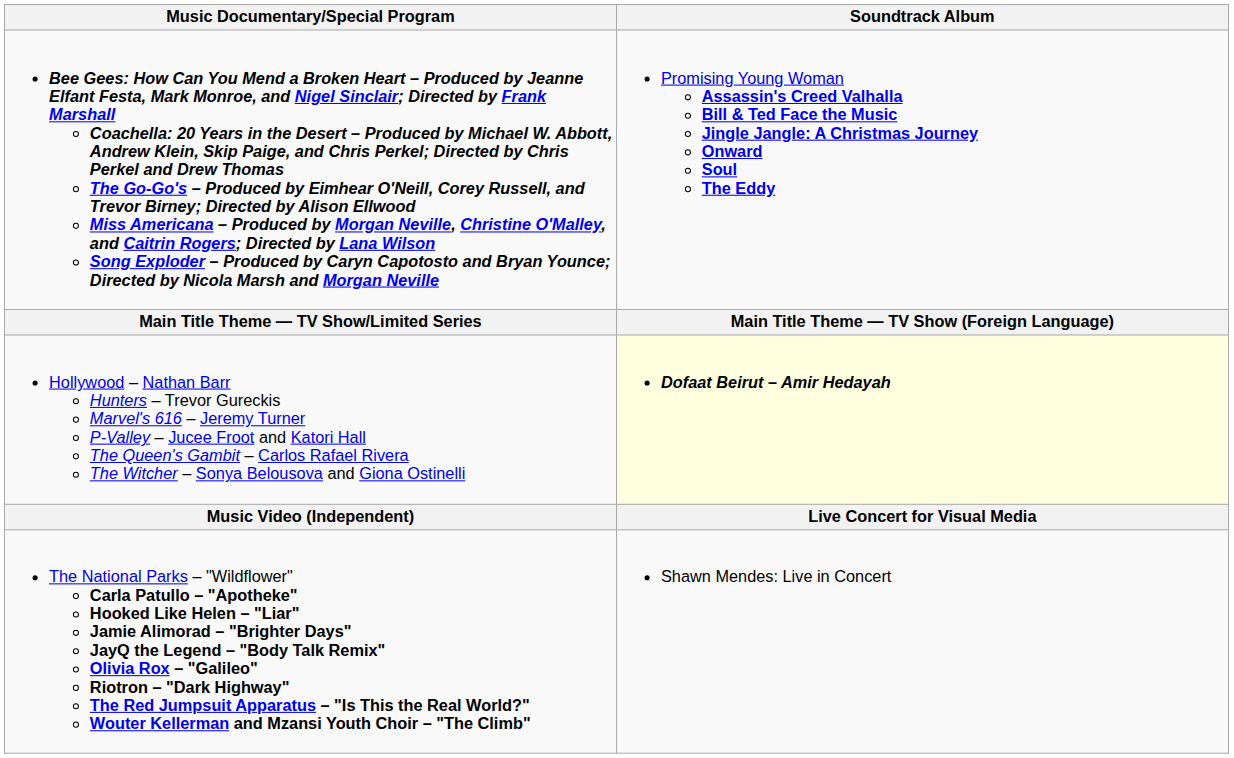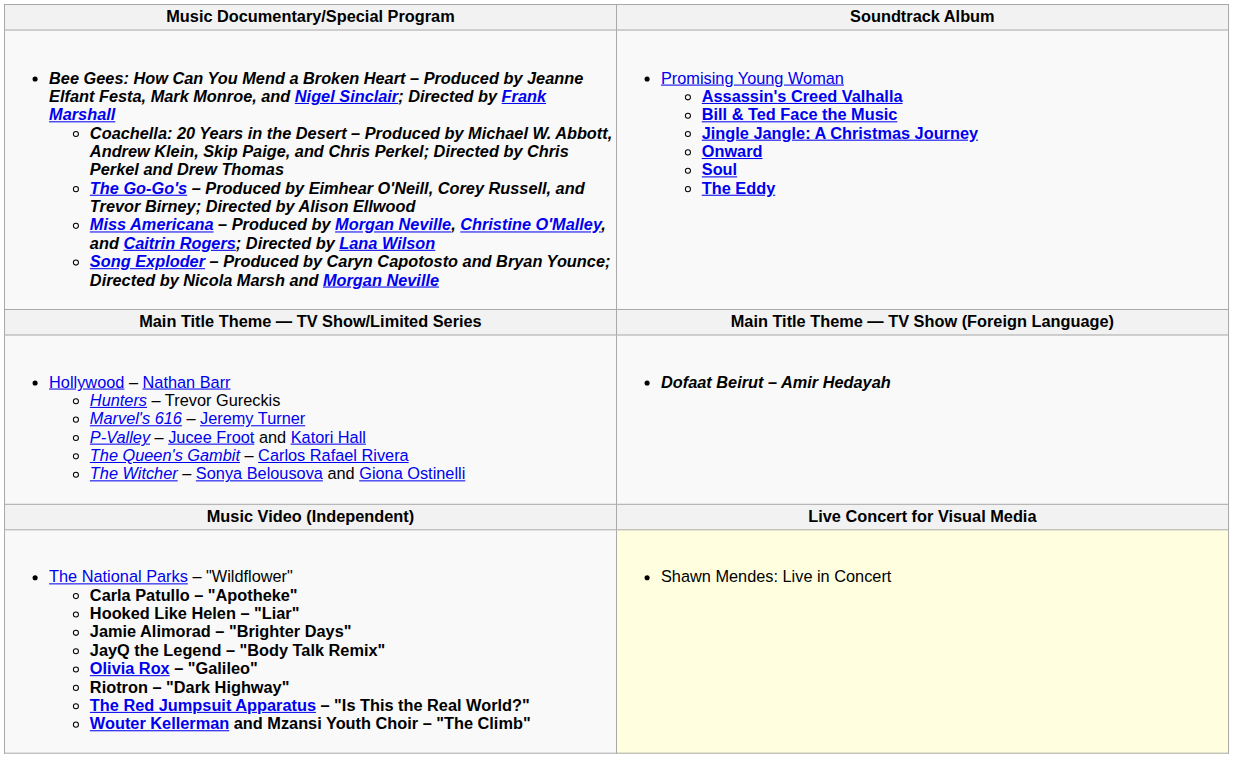(922, 383) lightyellow background -> (922, 383) no background
(922, 577) no background -> (922, 577) lightyellow background
